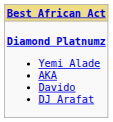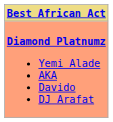(56, 70) no background -> (56, 70) lightsalmon background
